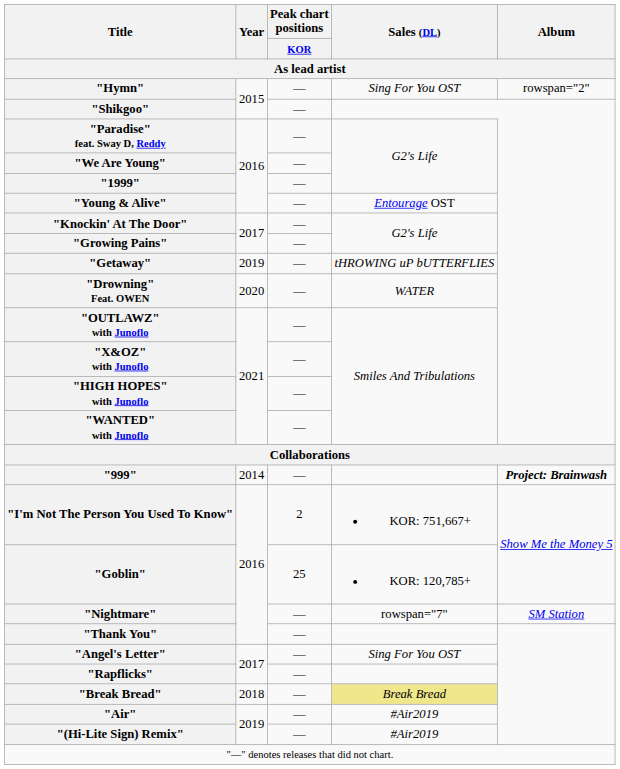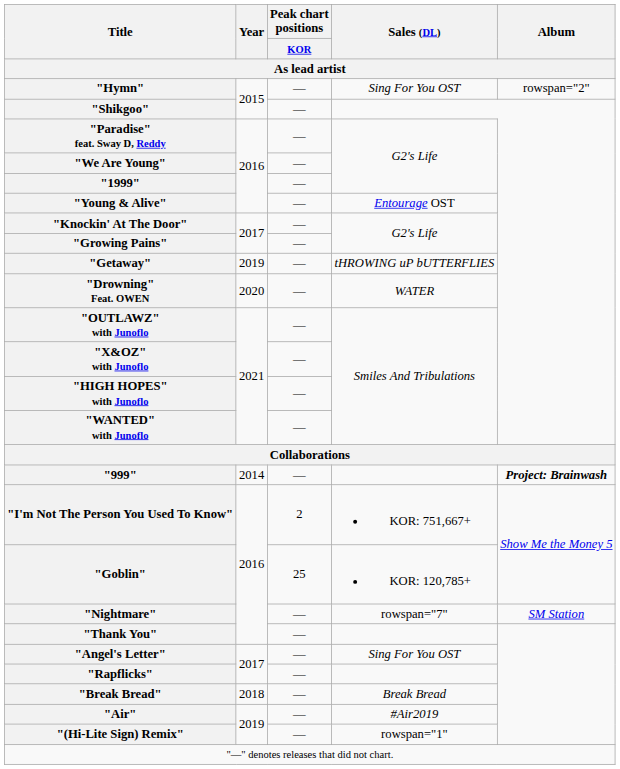(414, 694) khaki background -> (414, 694) no background
(414, 734) #Air2019 -> (414, 734) rowspan="1"
